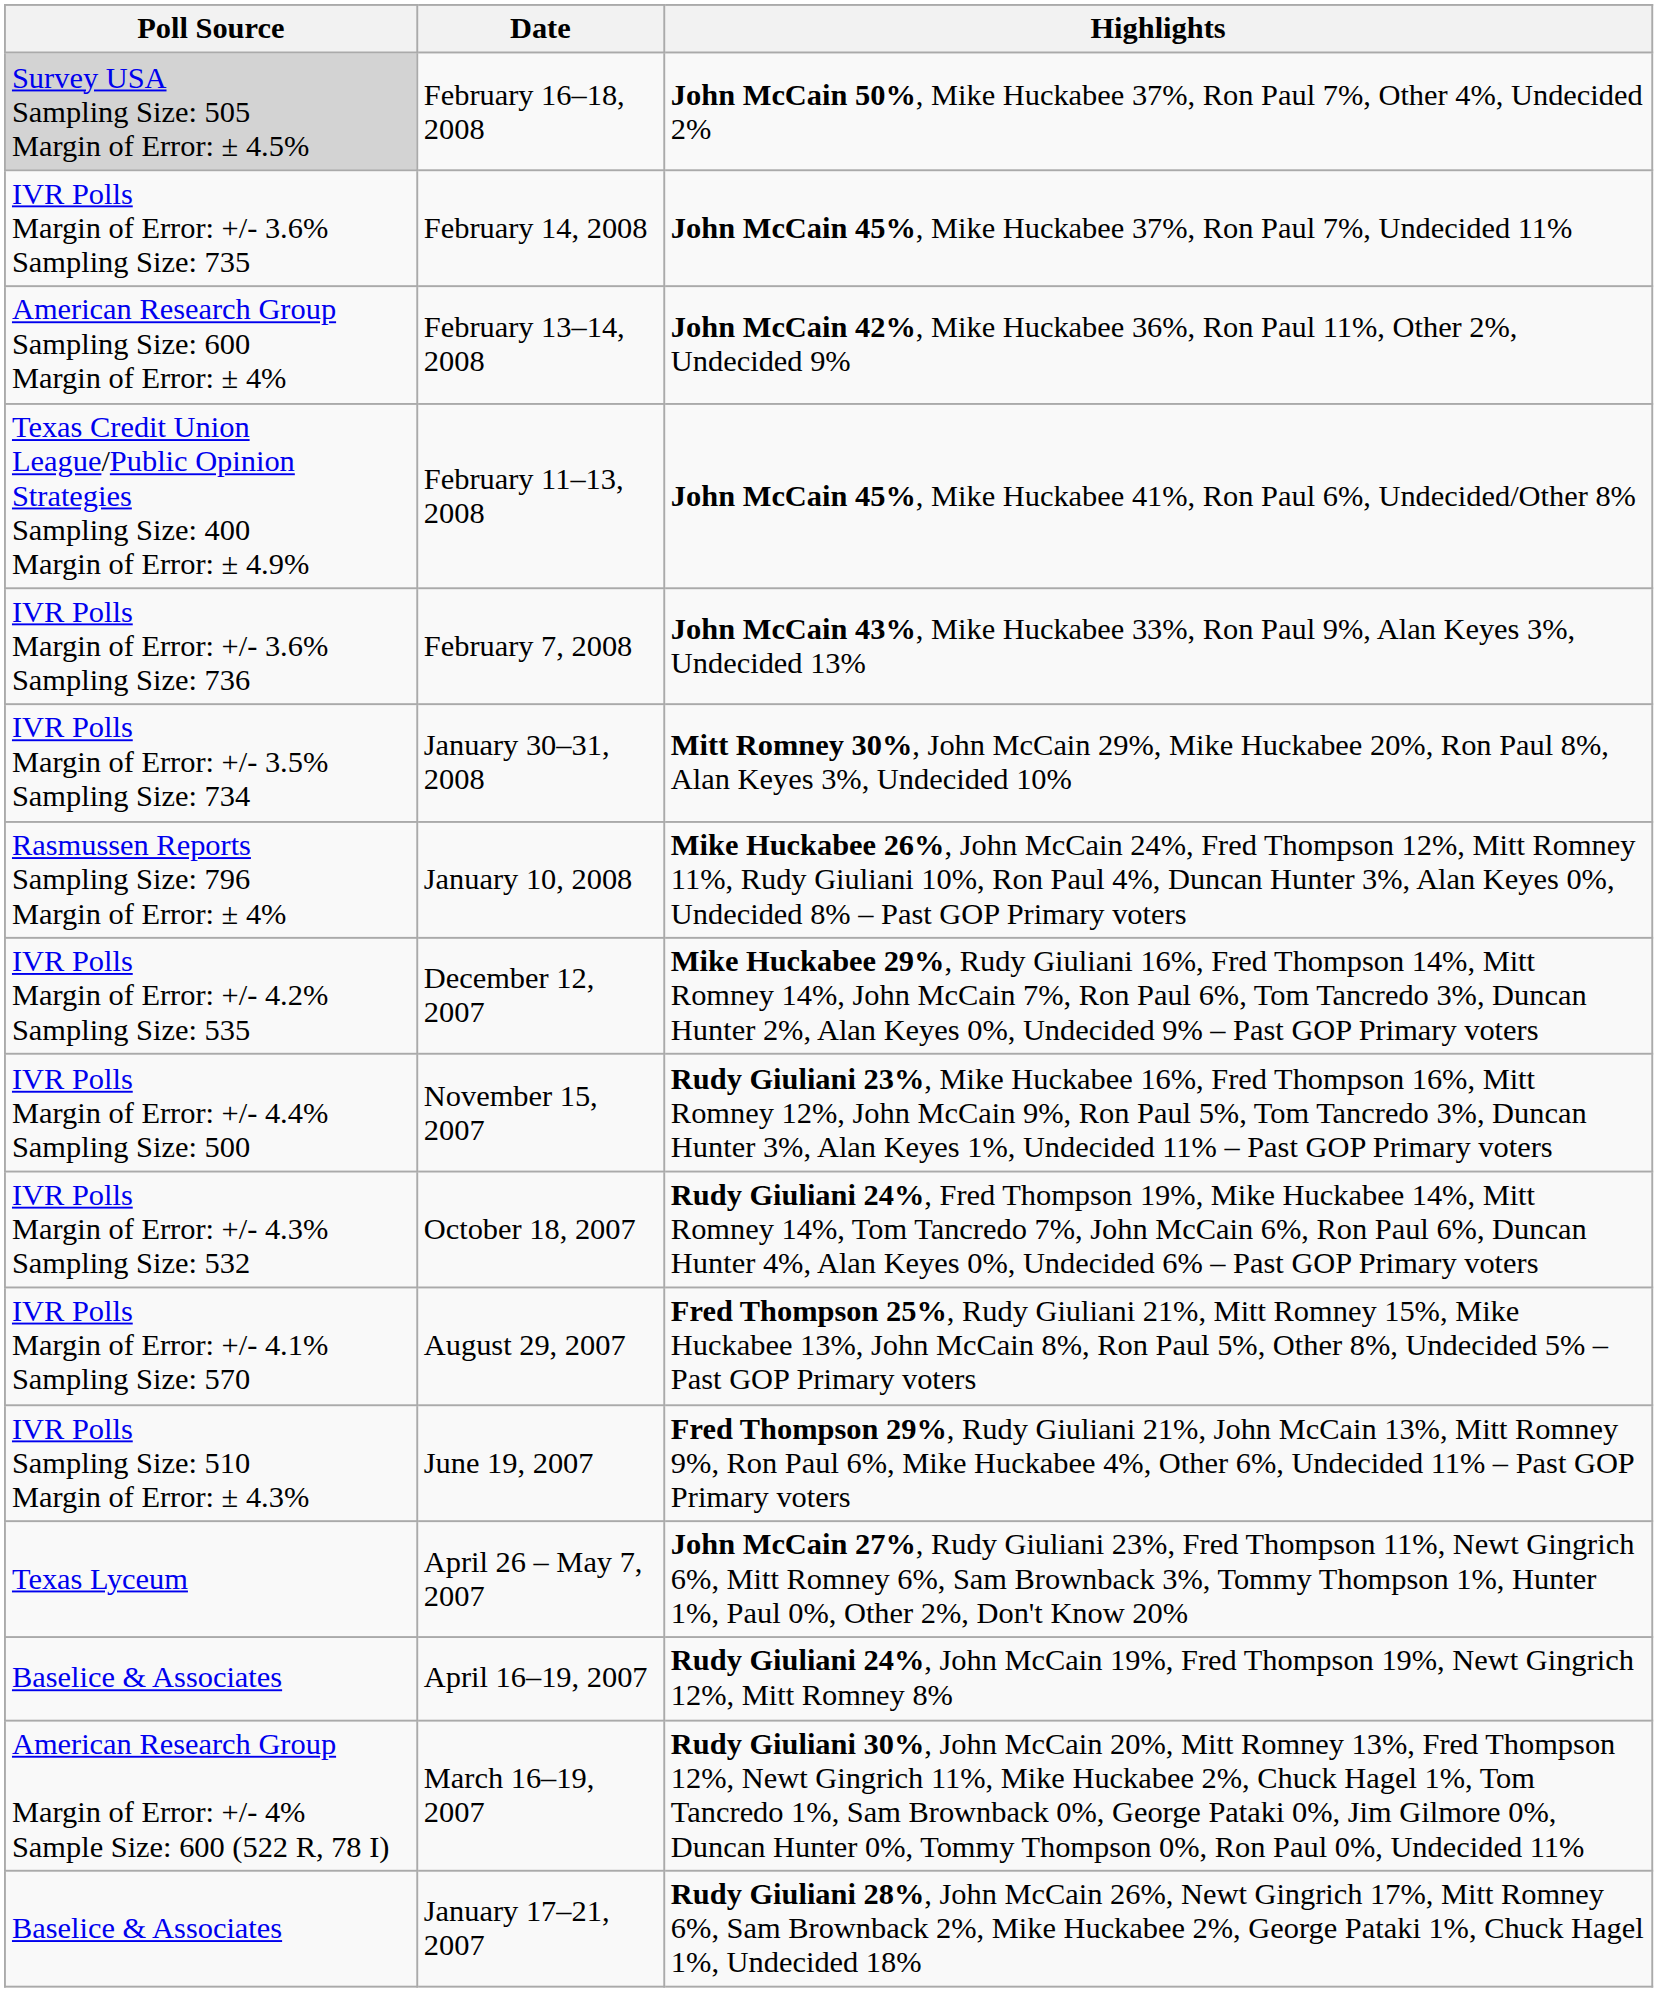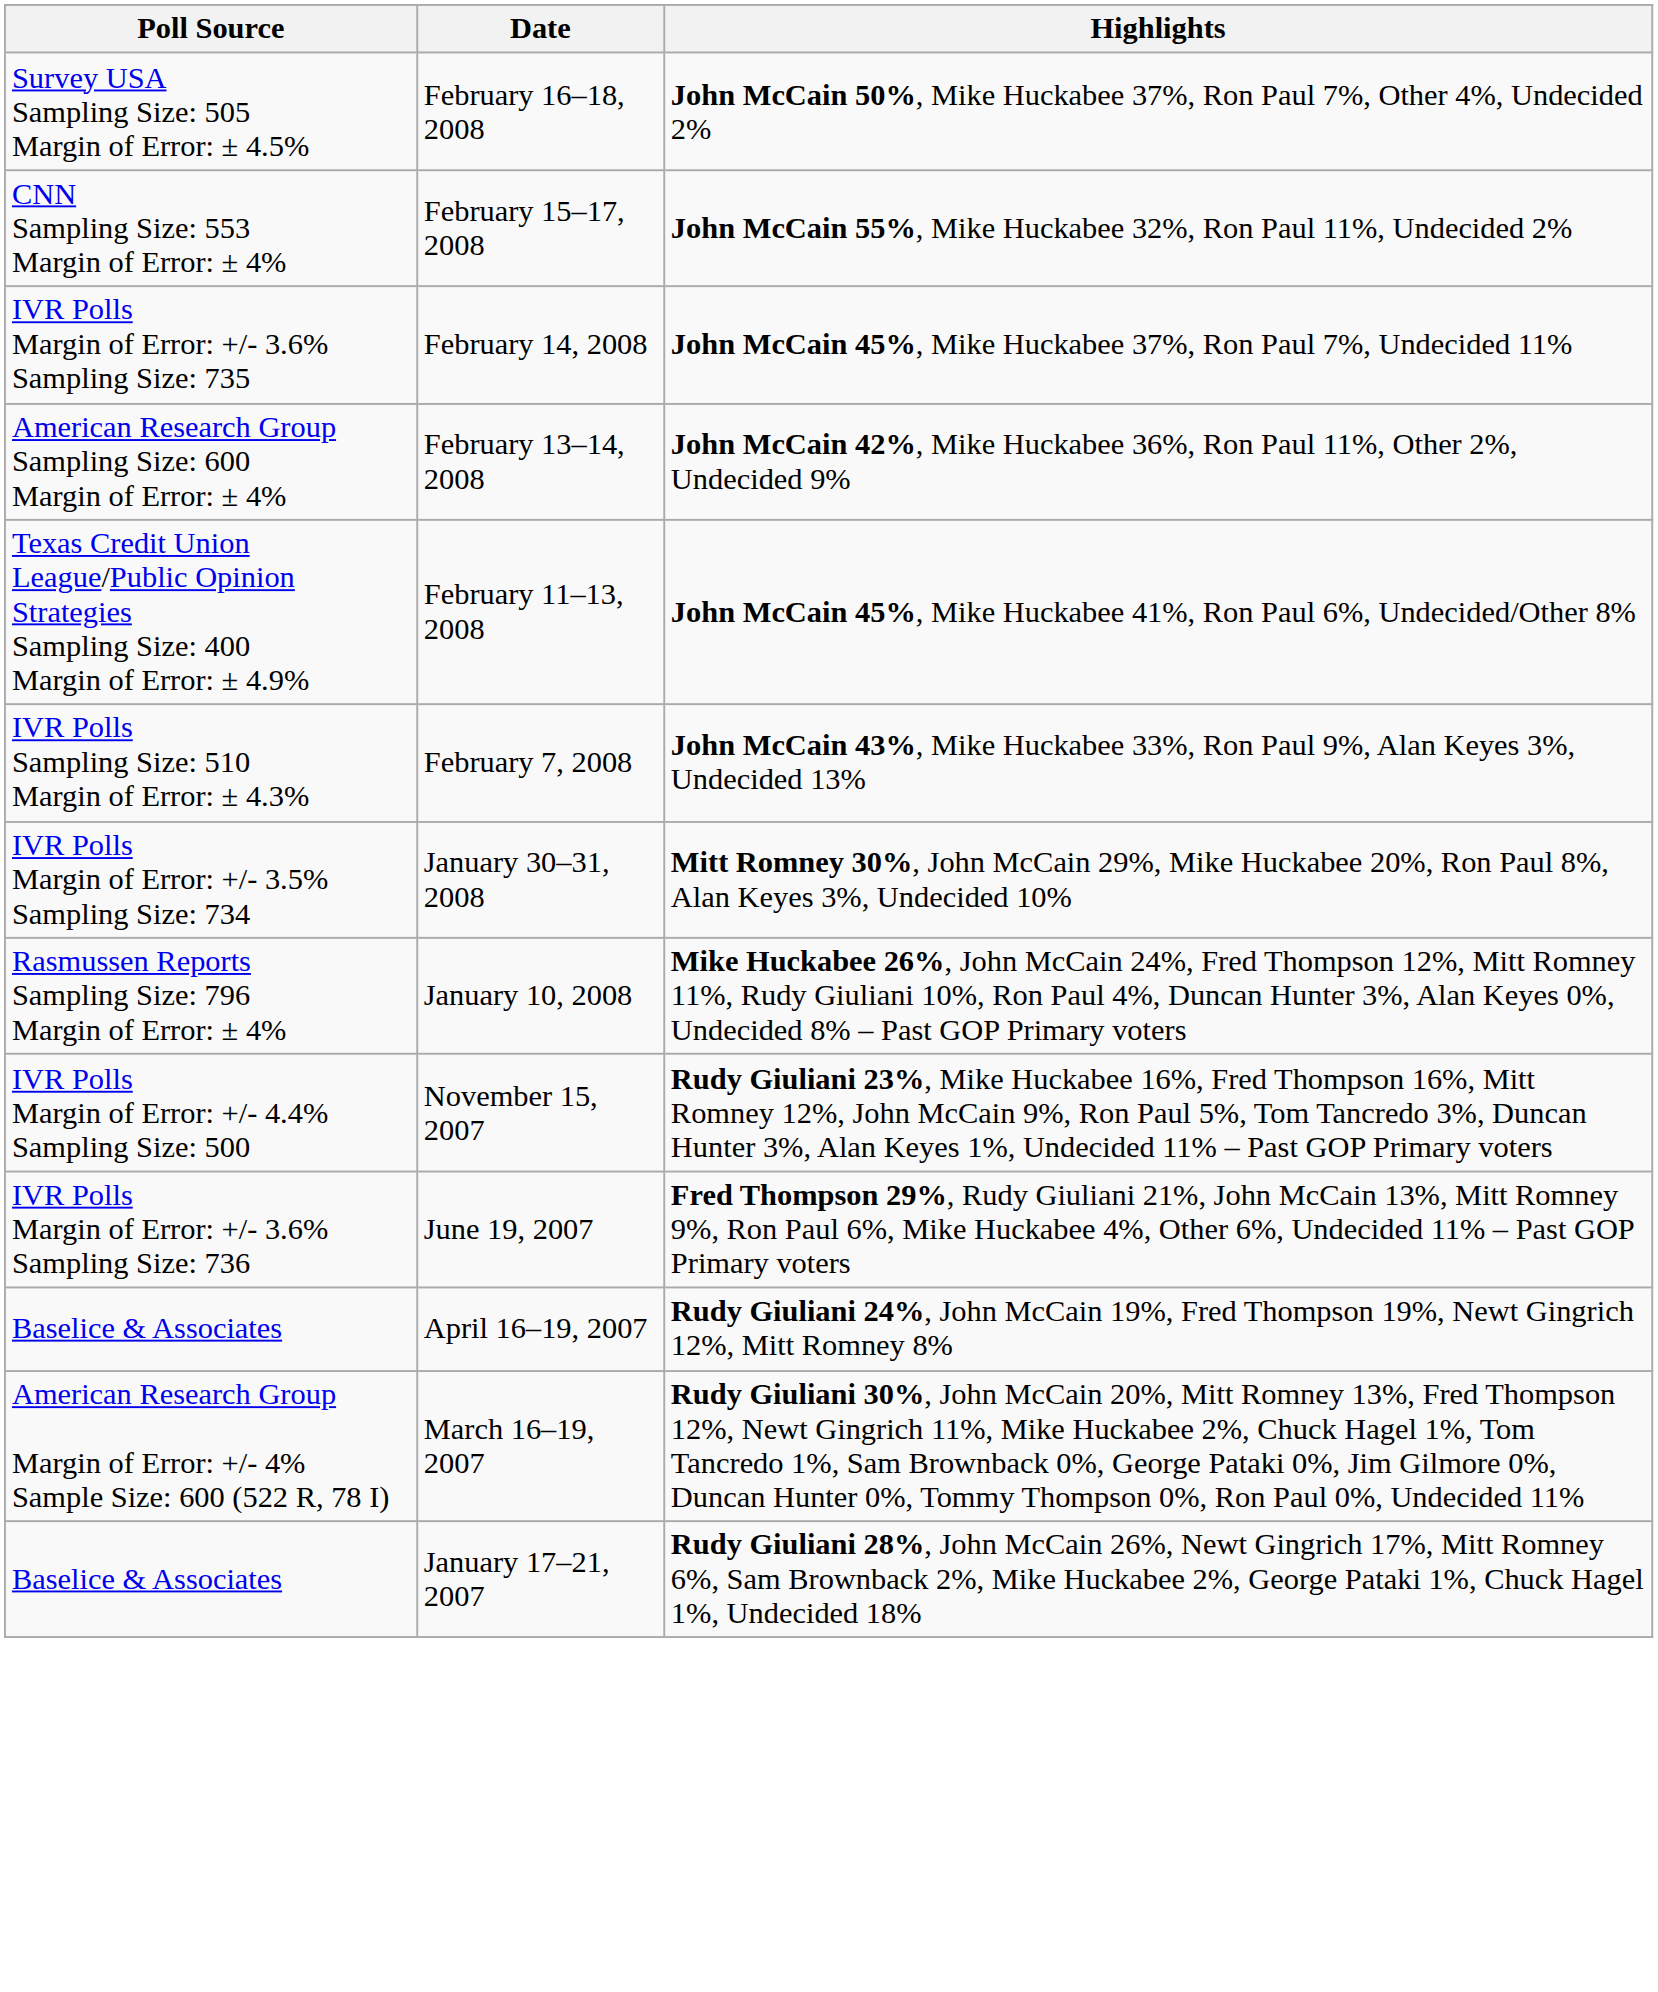(161, 111) lightgrey background -> (161, 111) no background
+ row: (524, 227)
(170, 645) IVR Polls Margin of Error: +/- 3.6% Sampling Size: 736 -> (161, 762) IVR Polls Sampling Size: 510 Margin of Error: ± 4.3%
- row: (509, 995)
- row: (530, 1228)
- row: (525, 1345)
(161, 1462) IVR Polls Sampling Size: 510 Margin of Error: ± 4.3% -> (170, 1228) IVR Polls Margin of Error: +/- 3.6% Sampling Size: 736
- row: (533, 1578)
